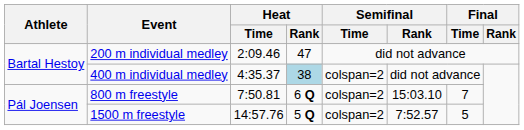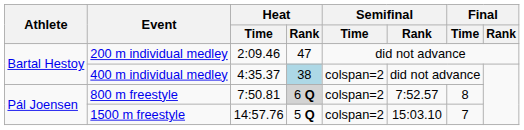(304, 95) no background -> (304, 95) lightgrey background
(417, 95) 15:03.10 -> (417, 95) 7:52.57
(465, 95) 7 -> (465, 95) 8
(417, 115) 7:52.57 -> (417, 115) 15:03.10
(465, 115) 5 -> (465, 115) 7
